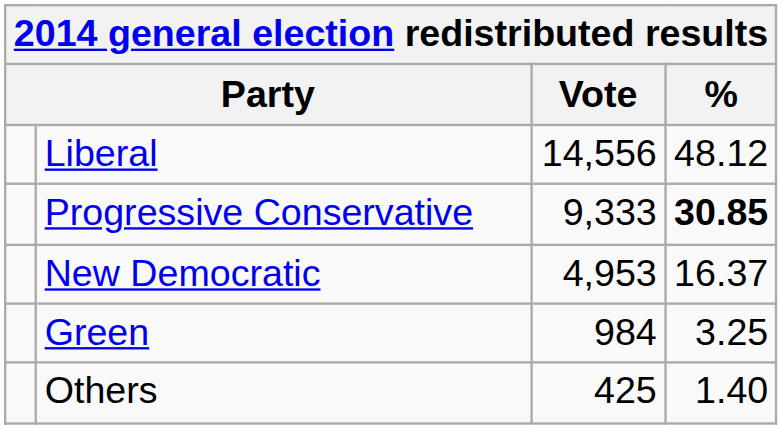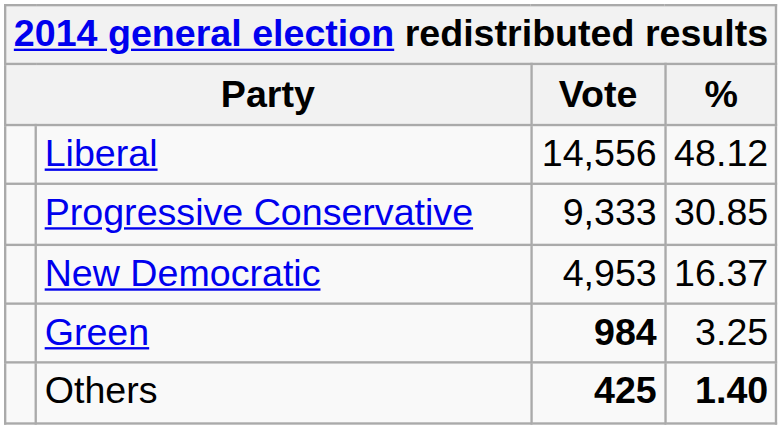(721, 213) bold -> (721, 213) normal
(625, 332) normal -> (625, 332) bold
(625, 392) normal -> (625, 392) bold
(732, 392) normal -> (732, 392) bold
